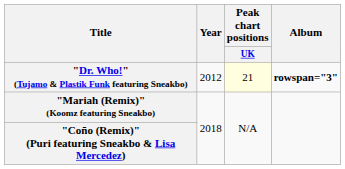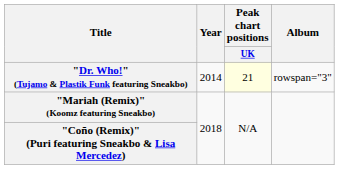(211, 77) 2012 -> (211, 77) 2014
(306, 77) bold -> (303, 77) normal
